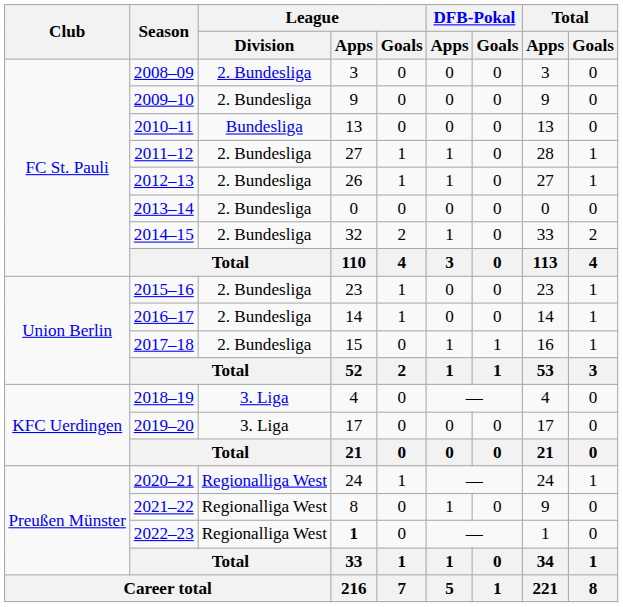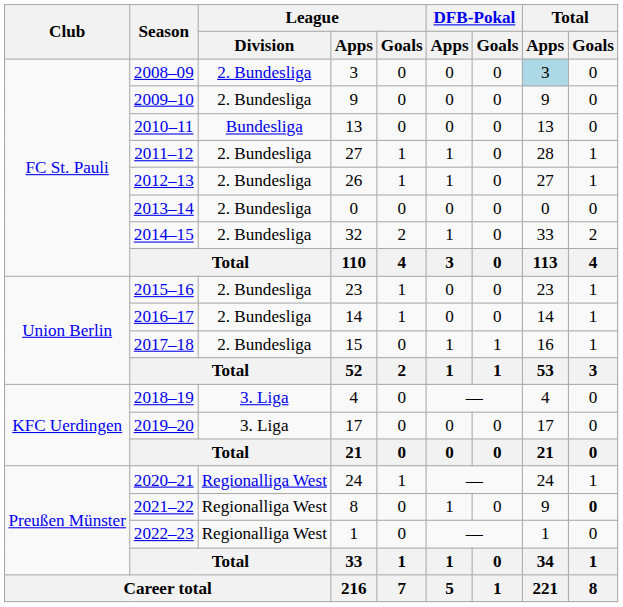(545, 72) no background -> (545, 72) lightblue background
(593, 506) normal -> (593, 506) bold
(354, 533) bold -> (354, 533) normal
